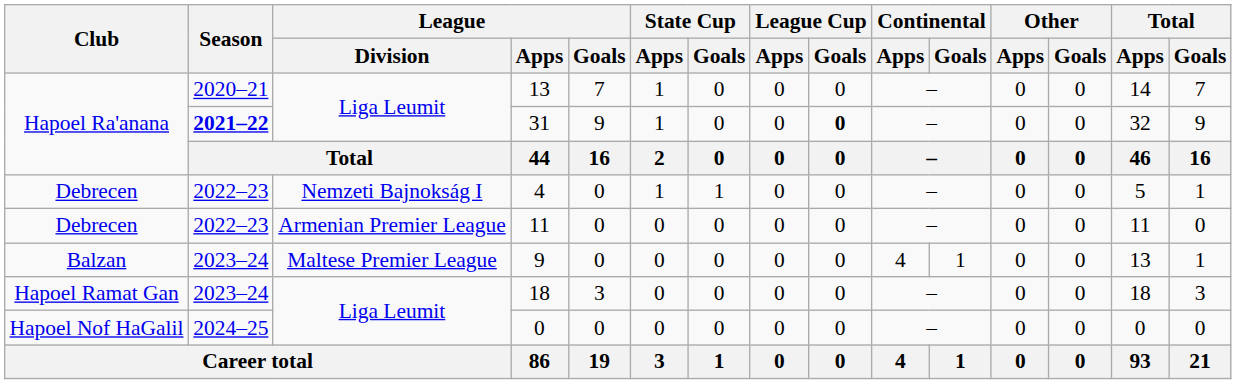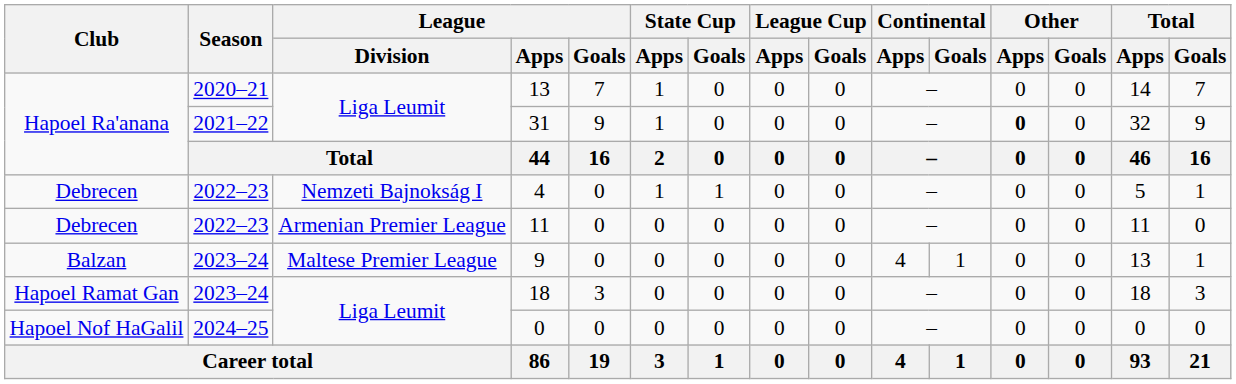(231, 123) bold -> (231, 123) normal
(840, 123) bold -> (840, 123) normal
(1020, 123) normal -> (1020, 123) bold
